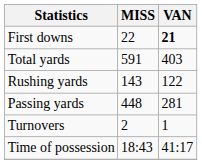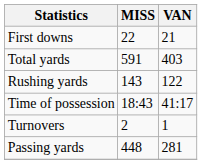(168, 37) bold -> (168, 37) normal
rows swapped: (46, 103) <-> (61, 147)
